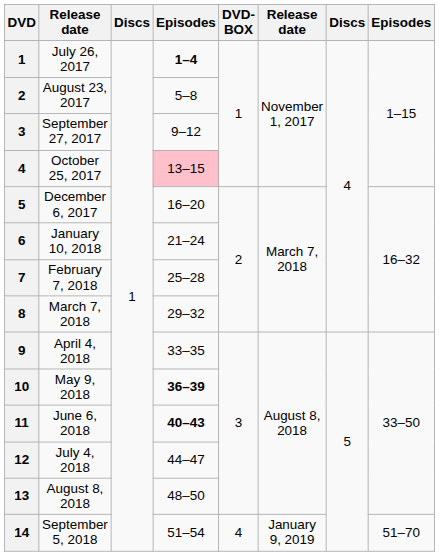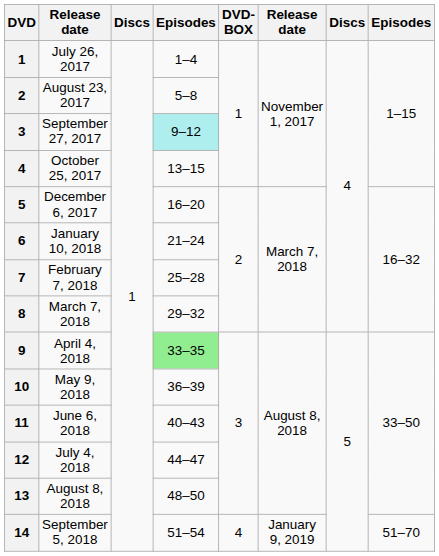(186, 59) bold -> (186, 59) normal
(186, 132) no background -> (186, 132) paleturquoise background
(186, 168) pink background -> (186, 168) no background
(186, 350) no background -> (186, 350) lightgreen background
(186, 387) bold -> (186, 387) normal
(186, 423) bold -> (186, 423) normal
